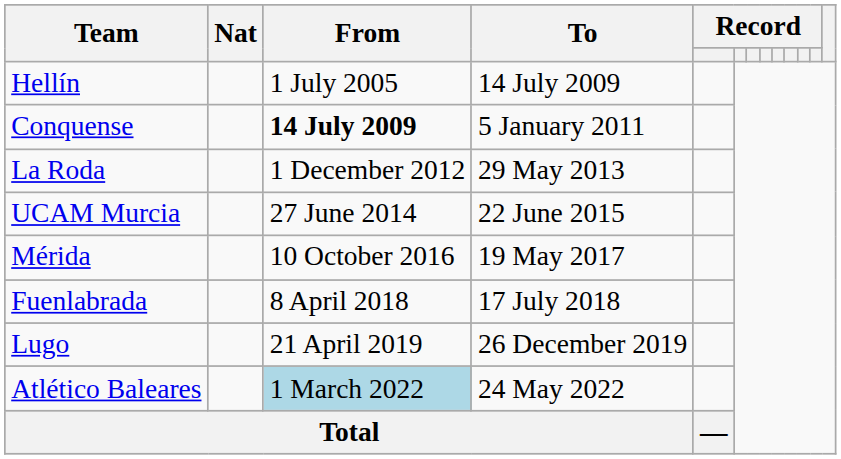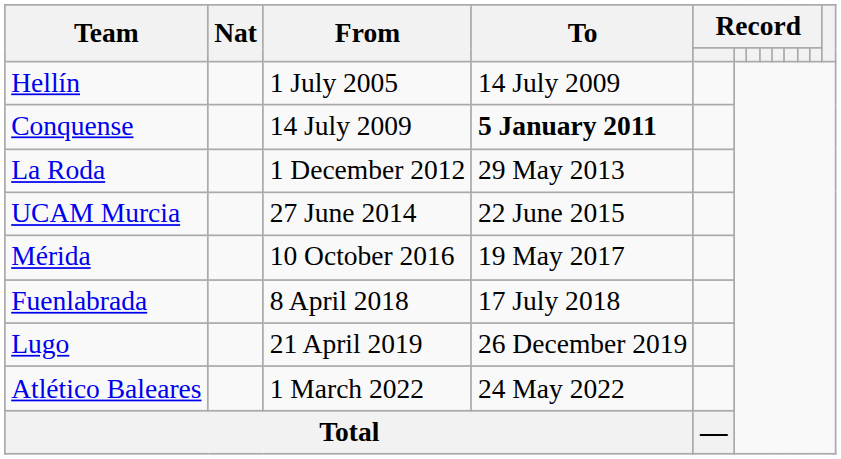(343, 126) bold -> (341, 126) normal
(562, 126) normal -> (567, 126) bold
(347, 388) lightblue background -> (347, 388) no background
